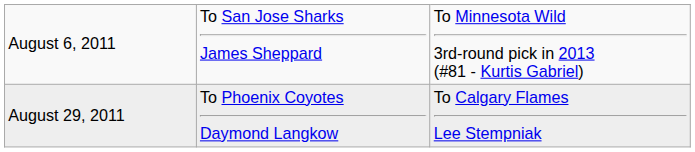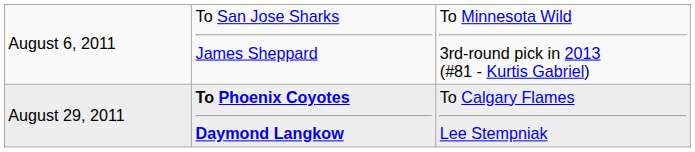(313, 115) normal -> (314, 115) bold
